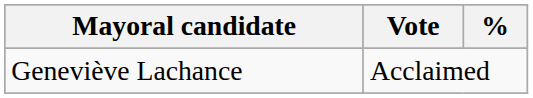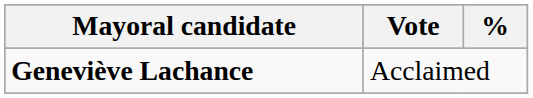(127, 70) normal -> (132, 70) bold
